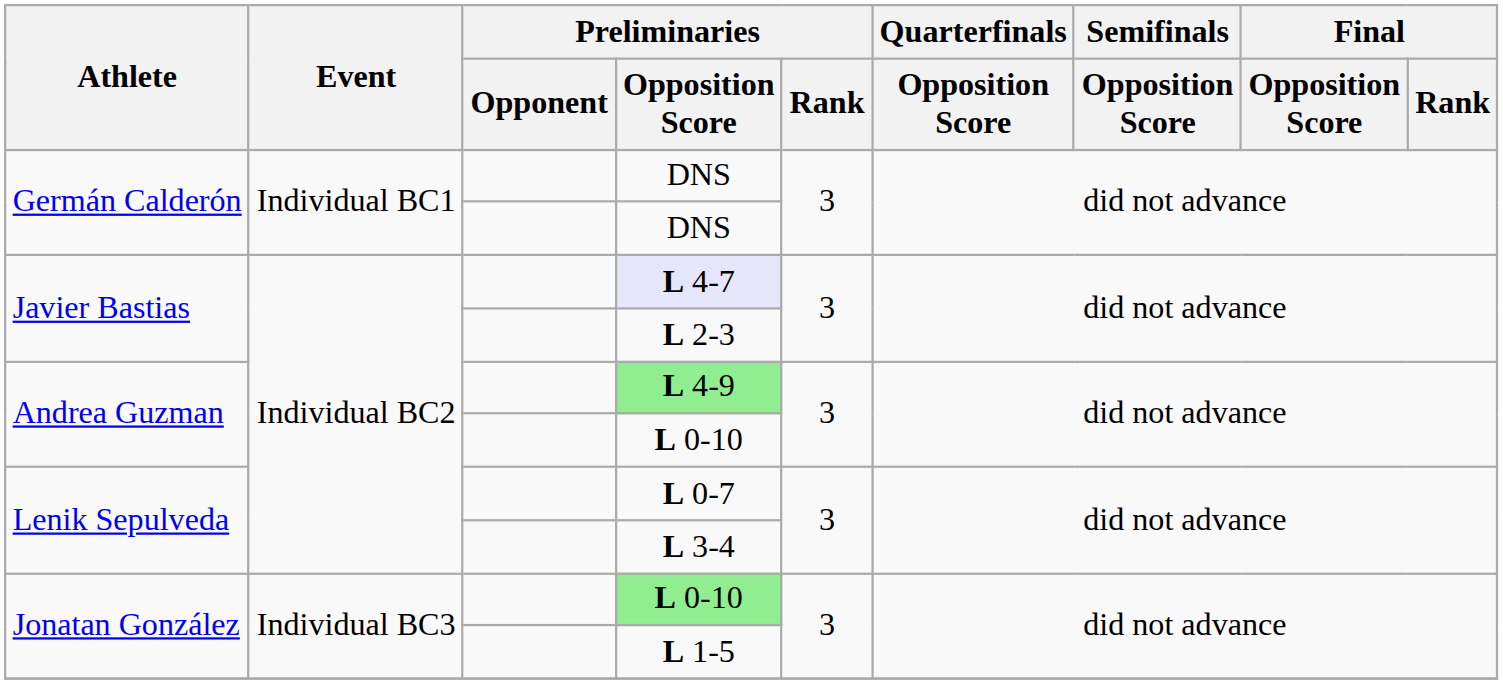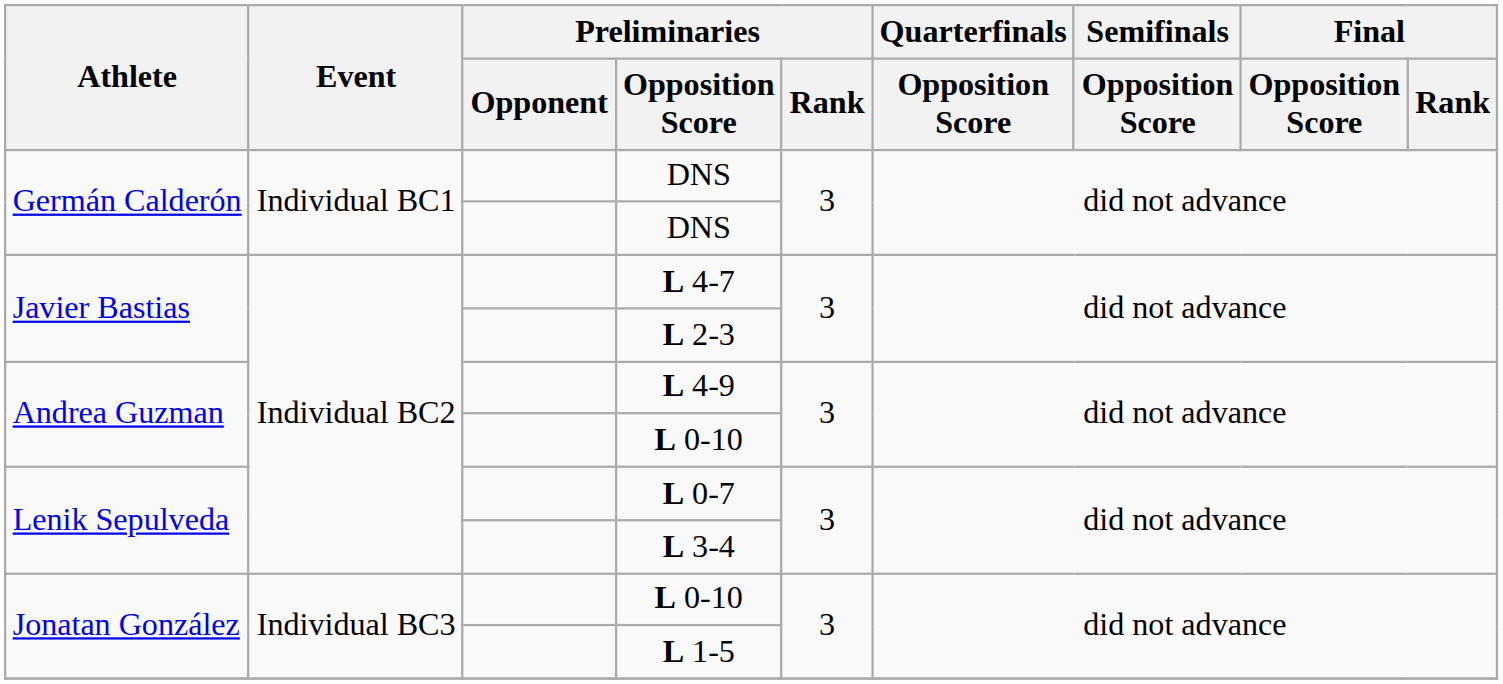(699, 281) lavender background -> (699, 281) no background
(699, 387) lightgreen background -> (699, 387) no background
(699, 598) lightgreen background -> (699, 598) no background
